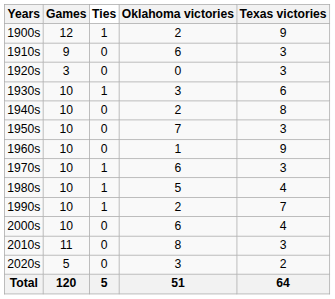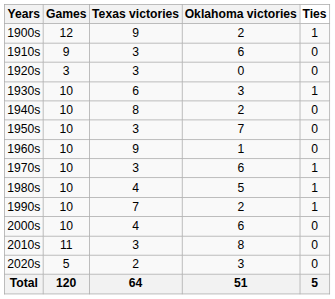columns swapped: (283, 14) <-> (104, 14)
